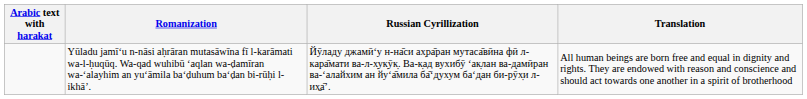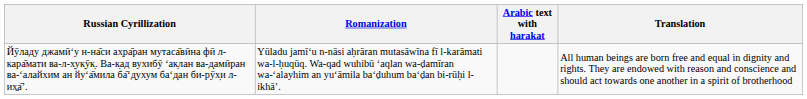columns swapped: (35, 24) <-> (432, 24)
